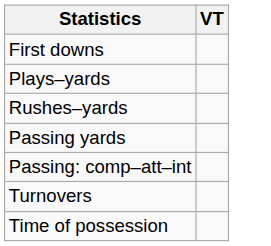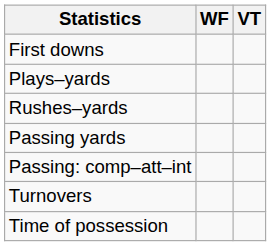+ column: (214, 19)
